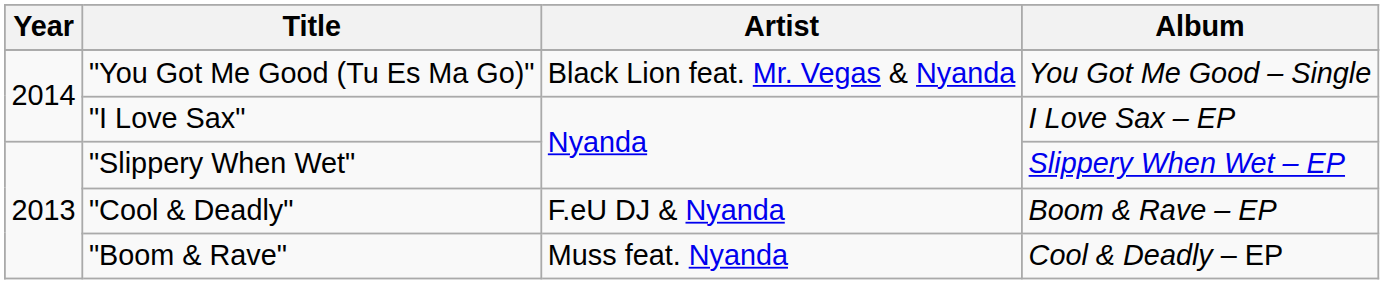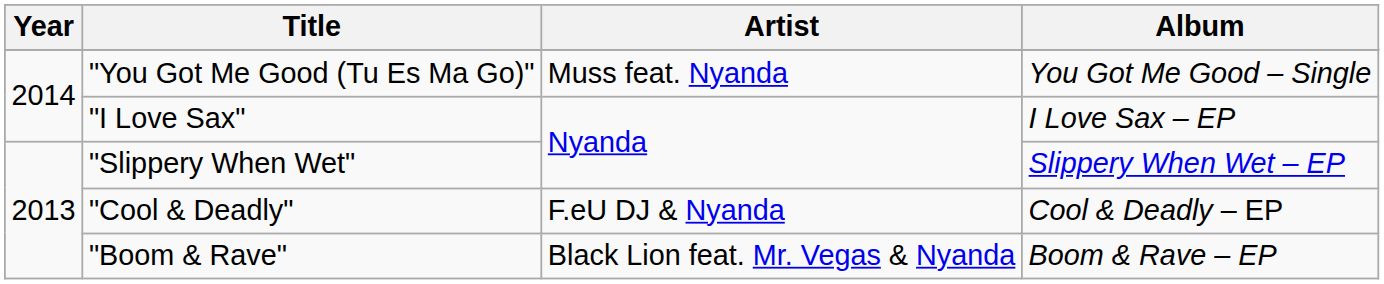(782, 73) Black Lion feat. Mr. Vegas & Nyanda -> (668, 73) Muss feat. Nyanda
(1153, 210) Boom & Rave – EP -> (1156, 210) Cool & Deadly – EP
(668, 255) Muss feat. Nyanda -> (782, 255) Black Lion feat. Mr. Vegas & Nyanda
(1156, 255) Cool & Deadly – EP -> (1153, 255) Boom & Rave – EP
